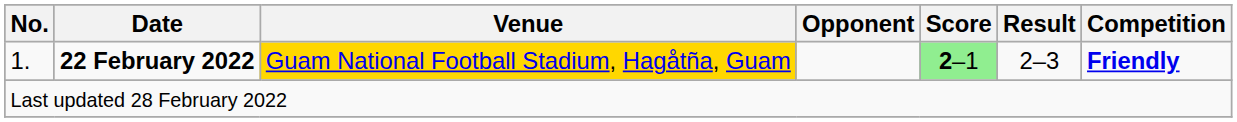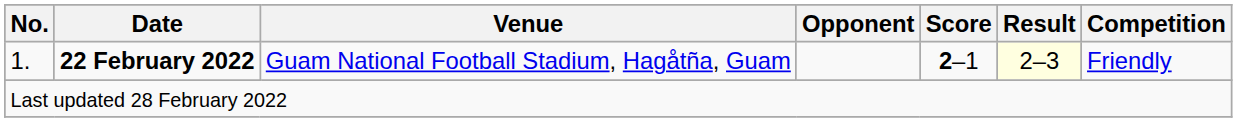(528, 61) gold background -> (528, 61) no background
(959, 61) lightgreen background -> (959, 61) no background
(1039, 61) no background -> (1039, 61) lightyellow background
(1133, 61) bold -> (1129, 61) normal
